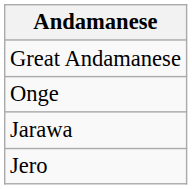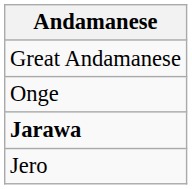(41, 129) normal -> (46, 129) bold
